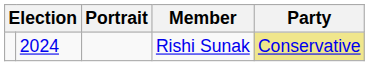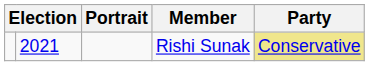(39, 46) 2024 -> (39, 46) 2021
